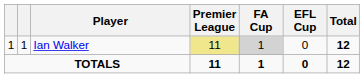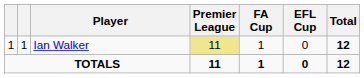(261, 45) lightgrey background -> (261, 45) no background
